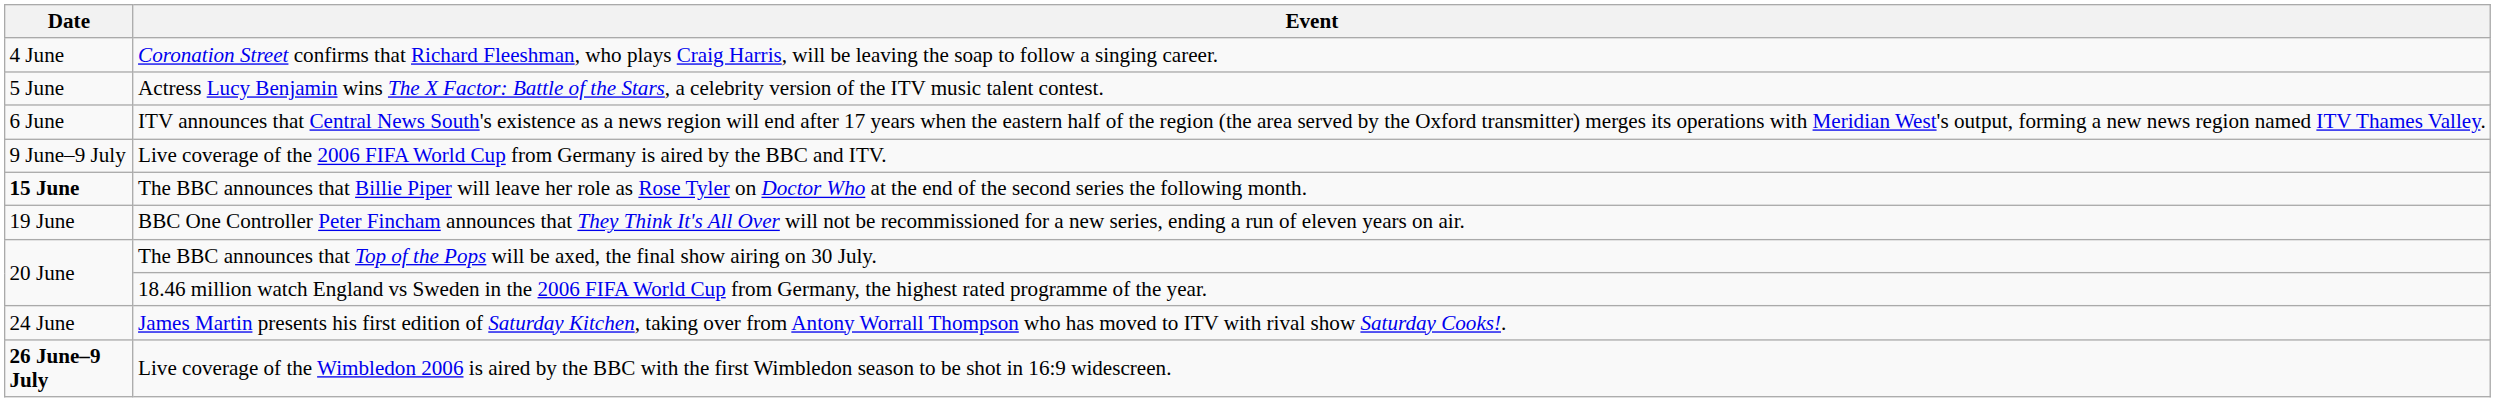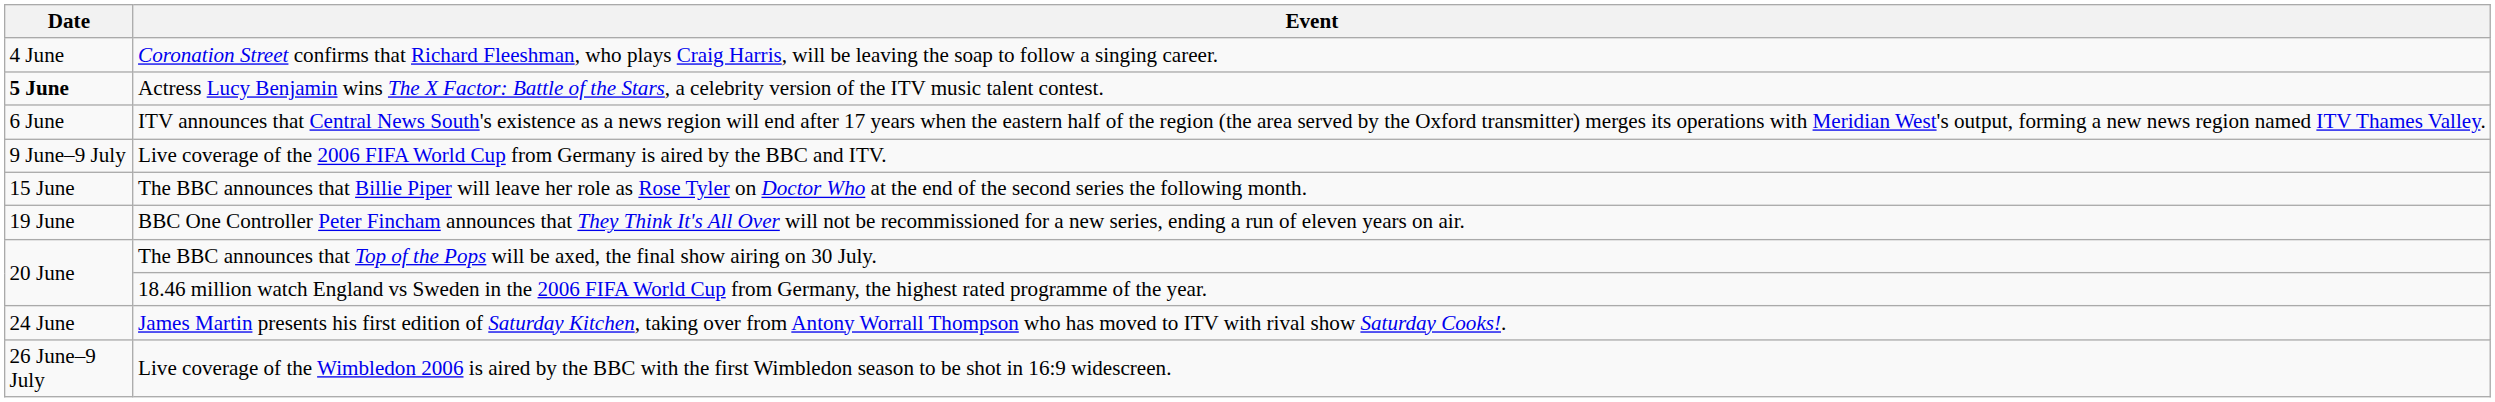(37, 88) normal -> (39, 88) bold
(44, 188) bold -> (42, 188) normal
(55, 368) bold -> (53, 368) normal
